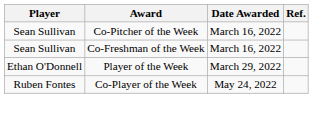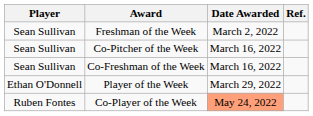+ row: (146, 31)
(245, 84) no background -> (245, 102) lightsalmon background
